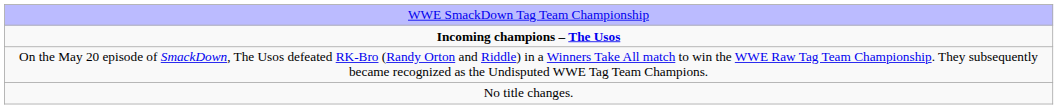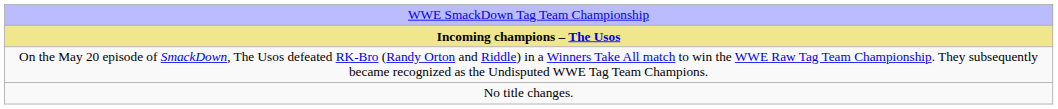(529, 36) no background -> (529, 36) khaki background
